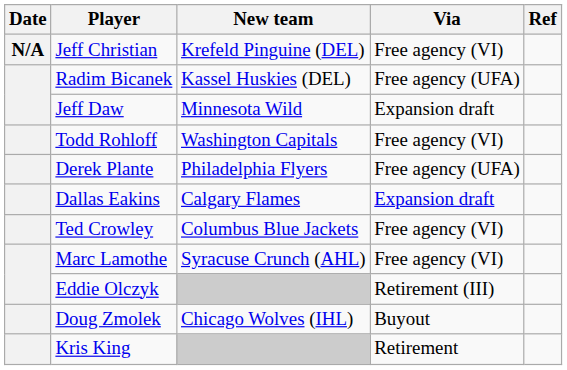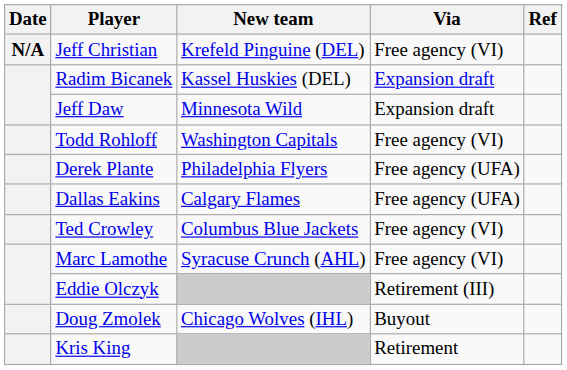(447, 79) Free agency (UFA) -> (434, 79) Expansion draft
(434, 199) Expansion draft -> (447, 199) Free agency (UFA)
